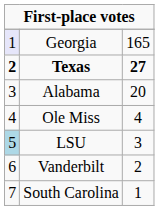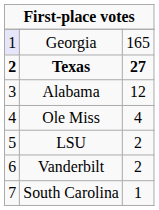(138, 92) 20 -> (138, 92) 12
(12, 142) lightblue background -> (12, 142) no background
(138, 142) 3 -> (138, 142) 2
